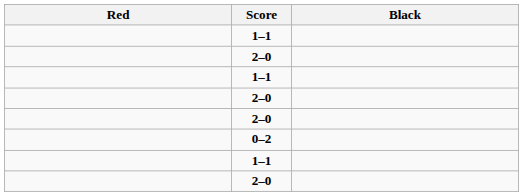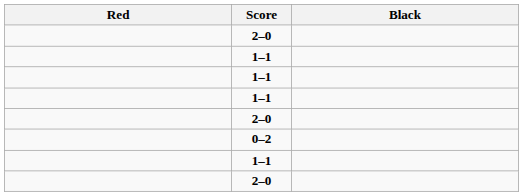(262, 35) 1–1 -> (262, 35) 2–0
(262, 56) 2–0 -> (262, 56) 1–1
(262, 98) 2–0 -> (262, 98) 1–1
